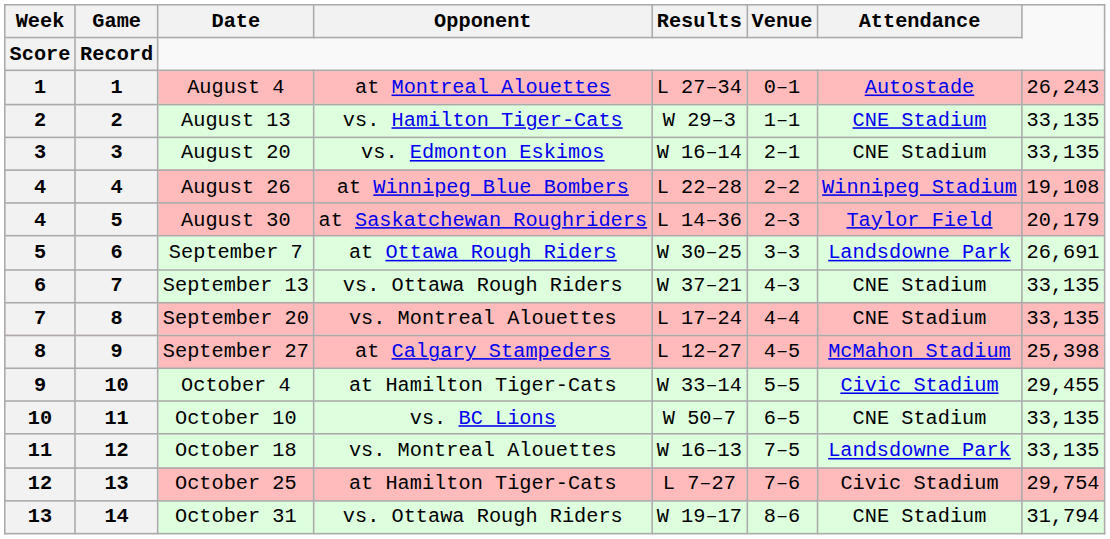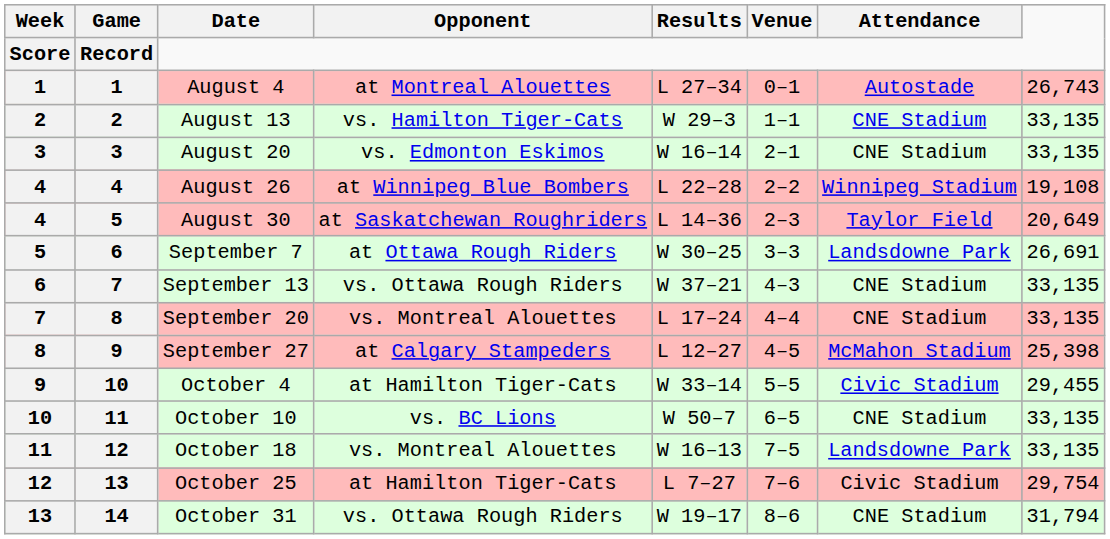(1063, 87) 26,243 -> (1063, 87) 26,743
(1063, 220) 20,179 -> (1063, 220) 20,649
